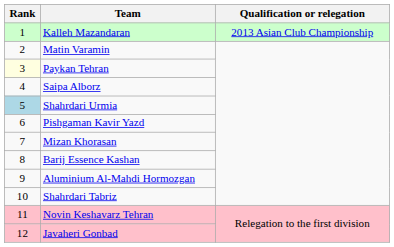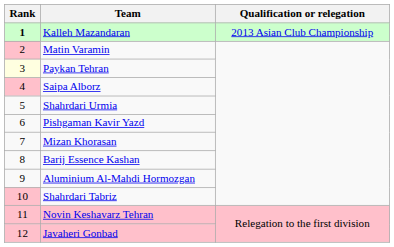(22, 32) normal -> (22, 32) bold
(22, 50) no background -> (22, 50) pink background
(22, 87) no background -> (22, 87) pink background
(22, 105) lightblue background -> (22, 105) no background
(22, 196) no background -> (22, 196) pink background
